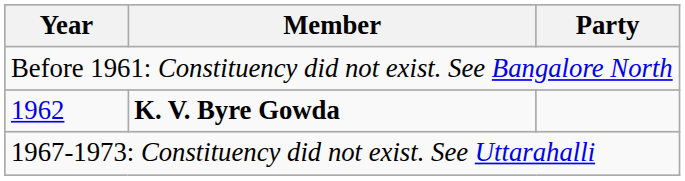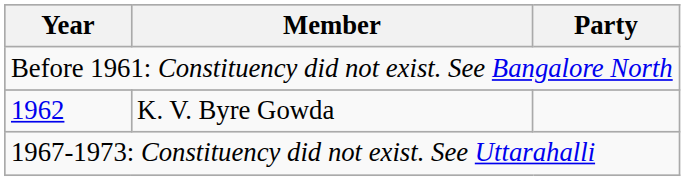(237, 110) bold -> (236, 110) normal
